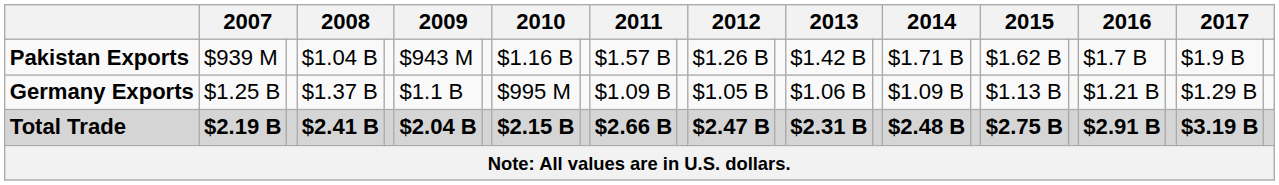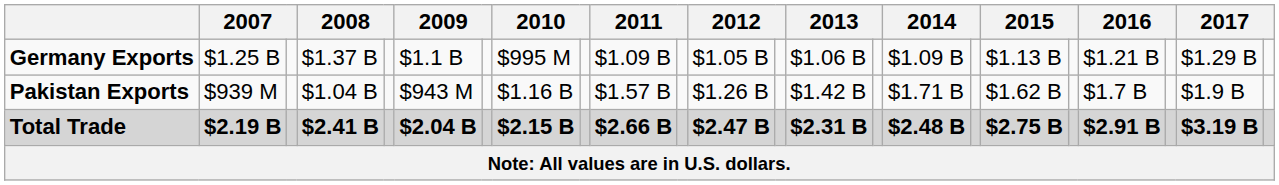rows swapped: (102, 92) <-> (99, 57)
